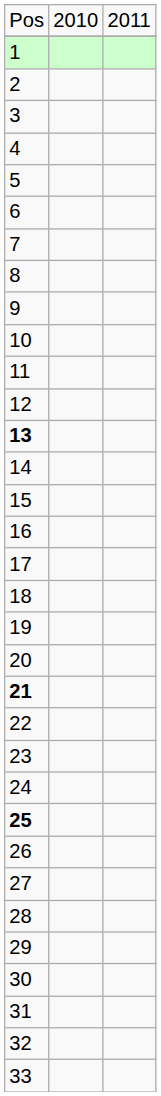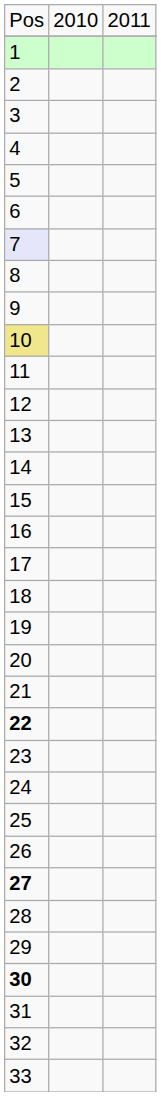(15, 244) no background -> (15, 244) lavender background
(20, 340) no background -> (20, 340) khaki background
(20, 436) bold -> (20, 436) normal
(20, 691) bold -> (20, 691) normal
(20, 723) normal -> (20, 723) bold
(20, 819) bold -> (20, 819) normal
(20, 883) normal -> (20, 883) bold
(20, 979) normal -> (20, 979) bold
